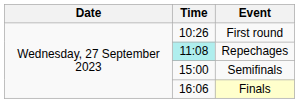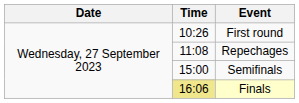(194, 51) paleturquoise background -> (194, 51) no background
(194, 88) no background -> (194, 88) khaki background
